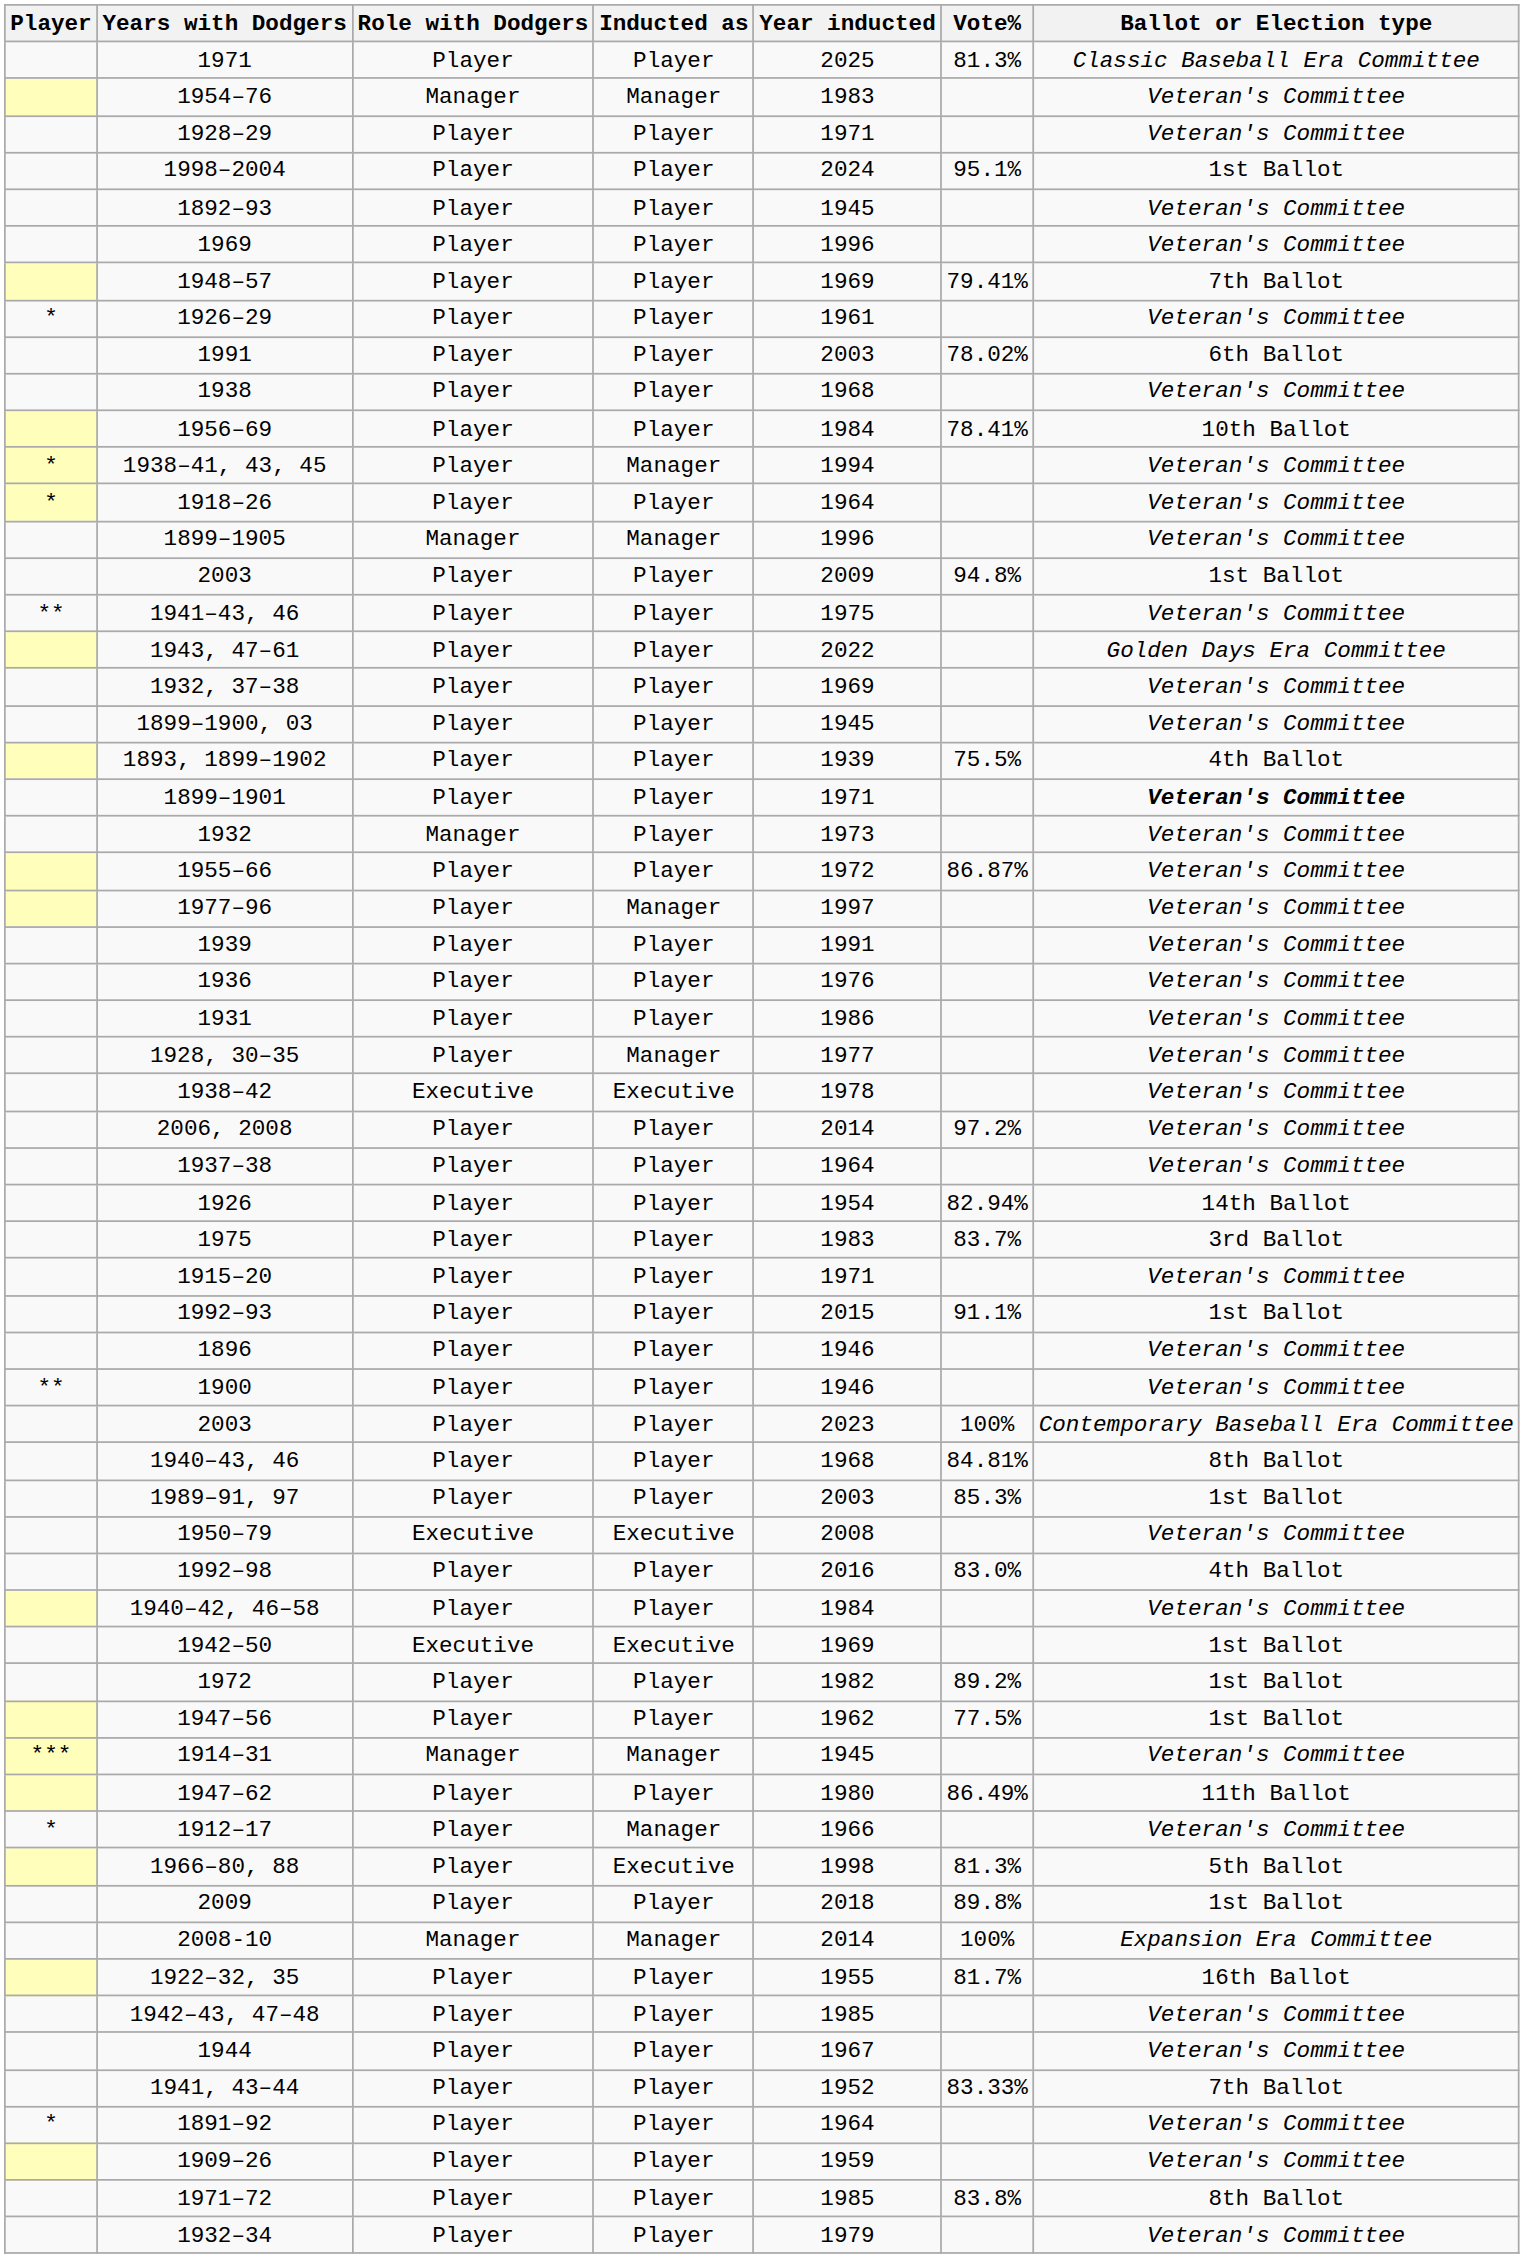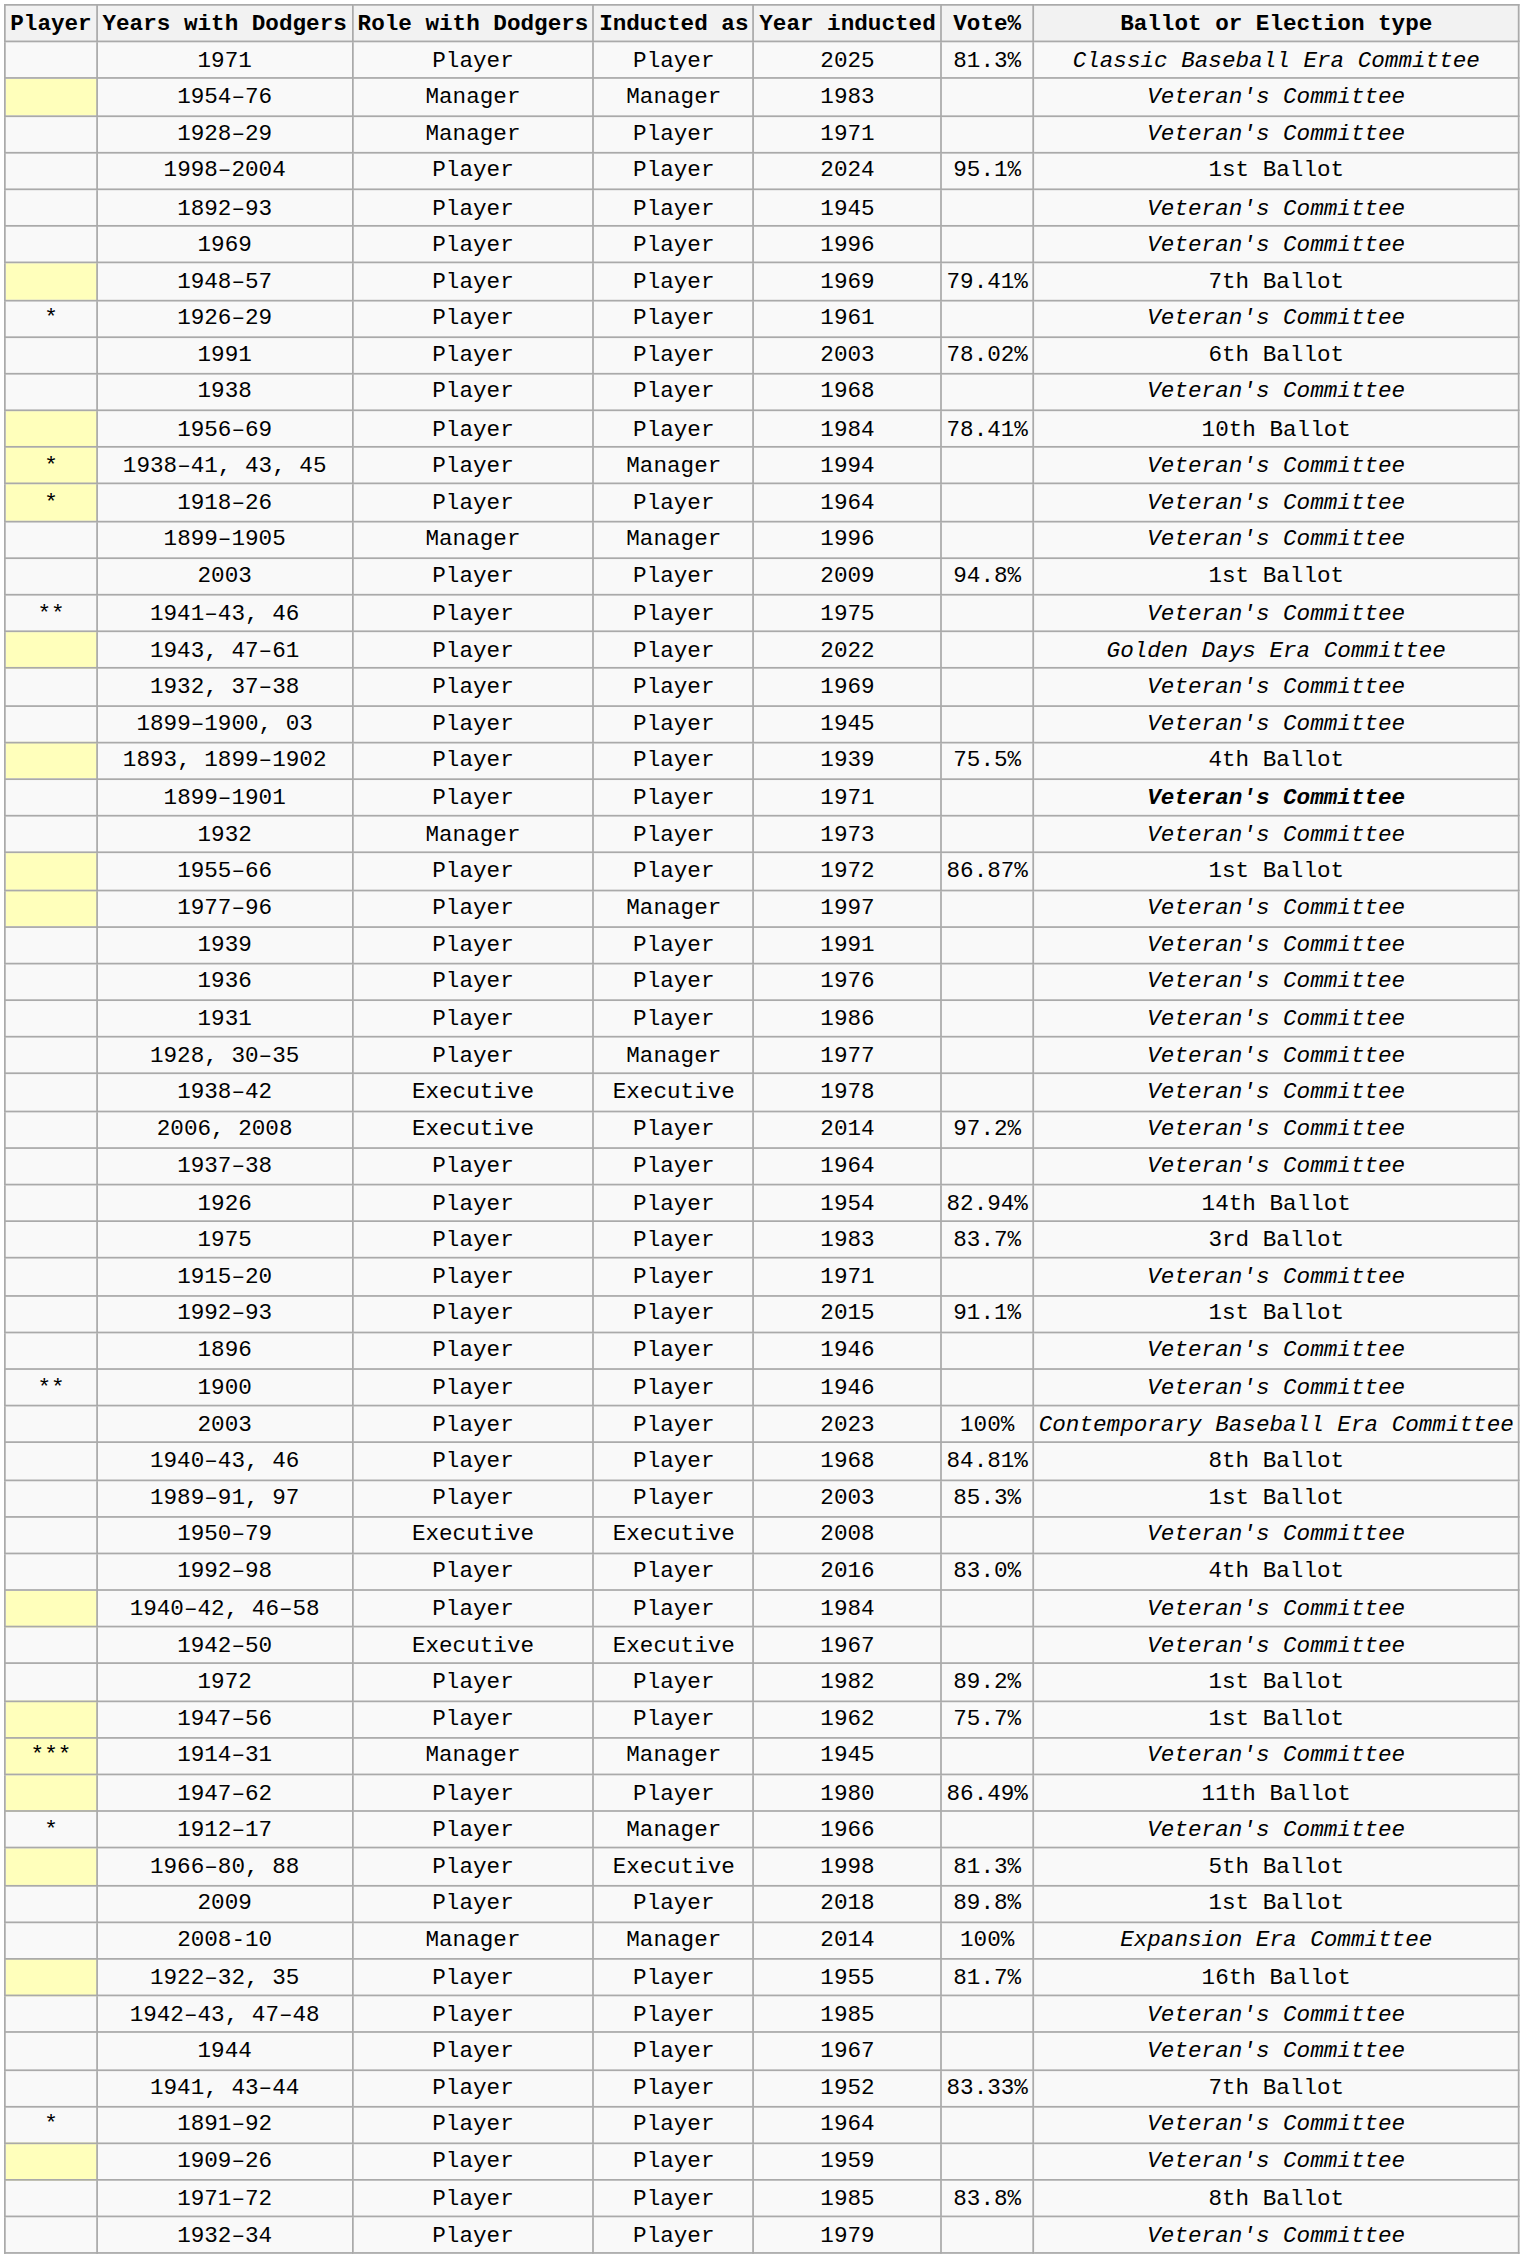(473, 134) Player -> (473, 134) Manager
(1276, 871) Veteran's Committee -> (1276, 871) 1st Ballot
(473, 1129) Player -> (473, 1129) Executive
(847, 1645) 1969 -> (847, 1645) 1967
(1276, 1645) 1st Ballot -> (1276, 1645) Veteran's Committee
(987, 1719) 77.5% -> (987, 1719) 75.7%
